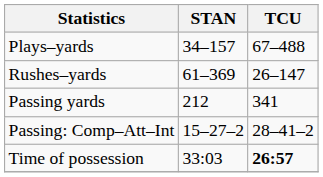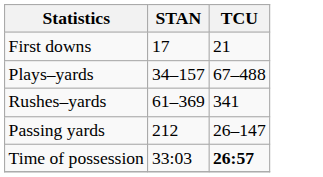+ row: (50, 46)
(279, 74) 26–147 -> (226, 102) 341
(265, 102) 341 -> (239, 130) 26–147
- row: (91, 130)
